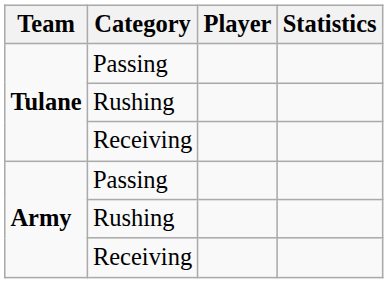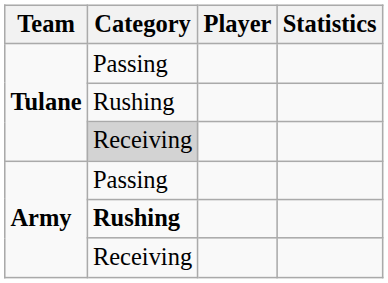(143, 140) no background -> (143, 140) lightgrey background
(134, 218) normal -> (136, 218) bold
